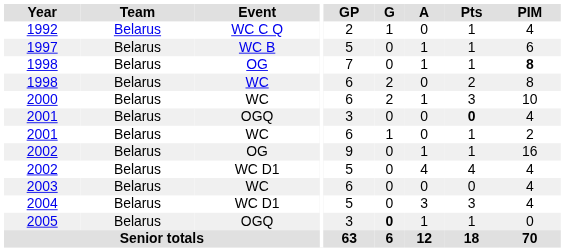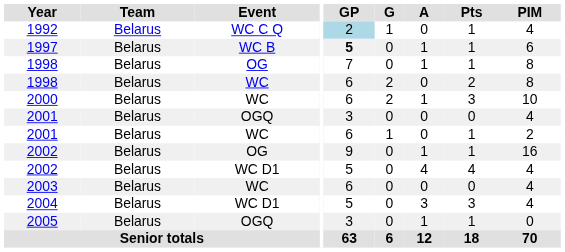(349, 30) no background -> (349, 30) lightblue background
(349, 47) normal -> (349, 47) bold
(530, 64) bold -> (530, 64) normal
(472, 117) bold -> (472, 117) normal
(389, 221) bold -> (389, 221) normal
